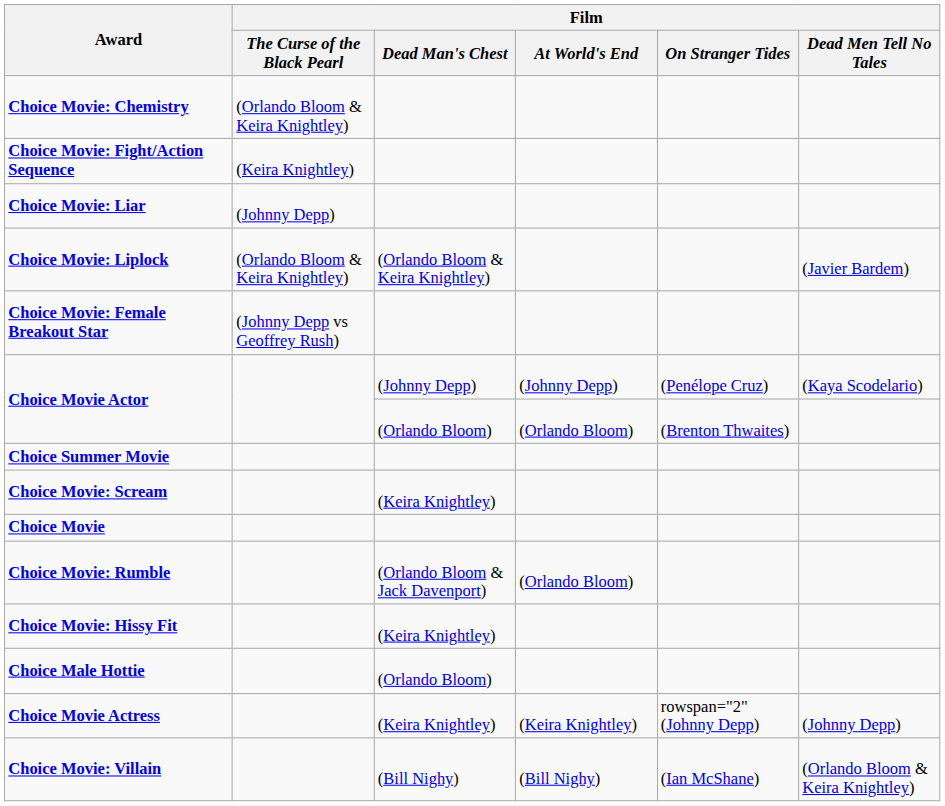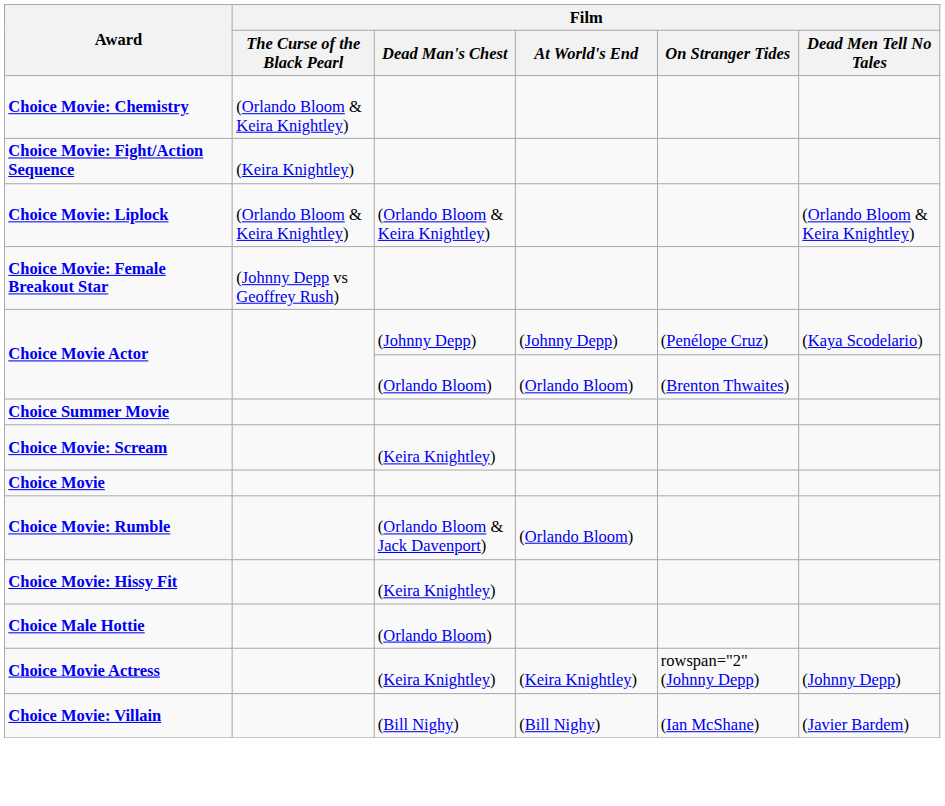- row: (77, 205)
(856, 268) (Javier Bardem) -> (865, 224) (Orlando Bloom & Keira Knightley)
(865, 778) (Orlando Bloom & Keira Knightley) -> (856, 724) (Javier Bardem)
